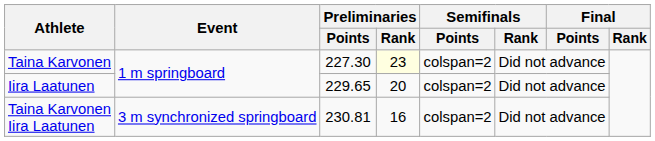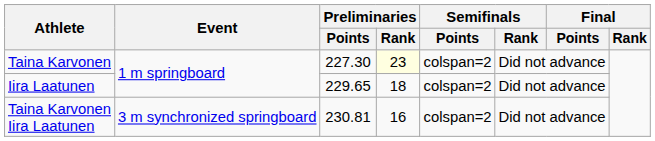(398, 86) 20 -> (398, 86) 18
